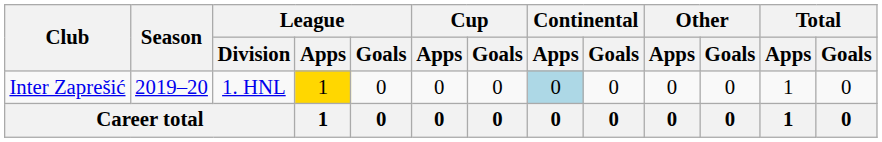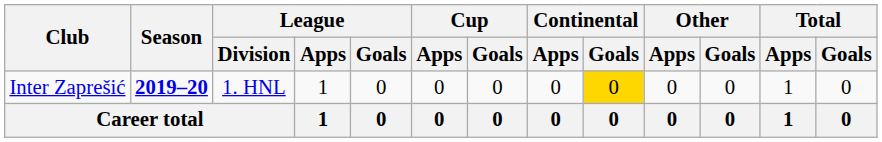(171, 86) normal -> (171, 86) bold
(323, 86) gold background -> (323, 86) no background
(556, 86) lightblue background -> (556, 86) no background
(614, 86) no background -> (614, 86) gold background
